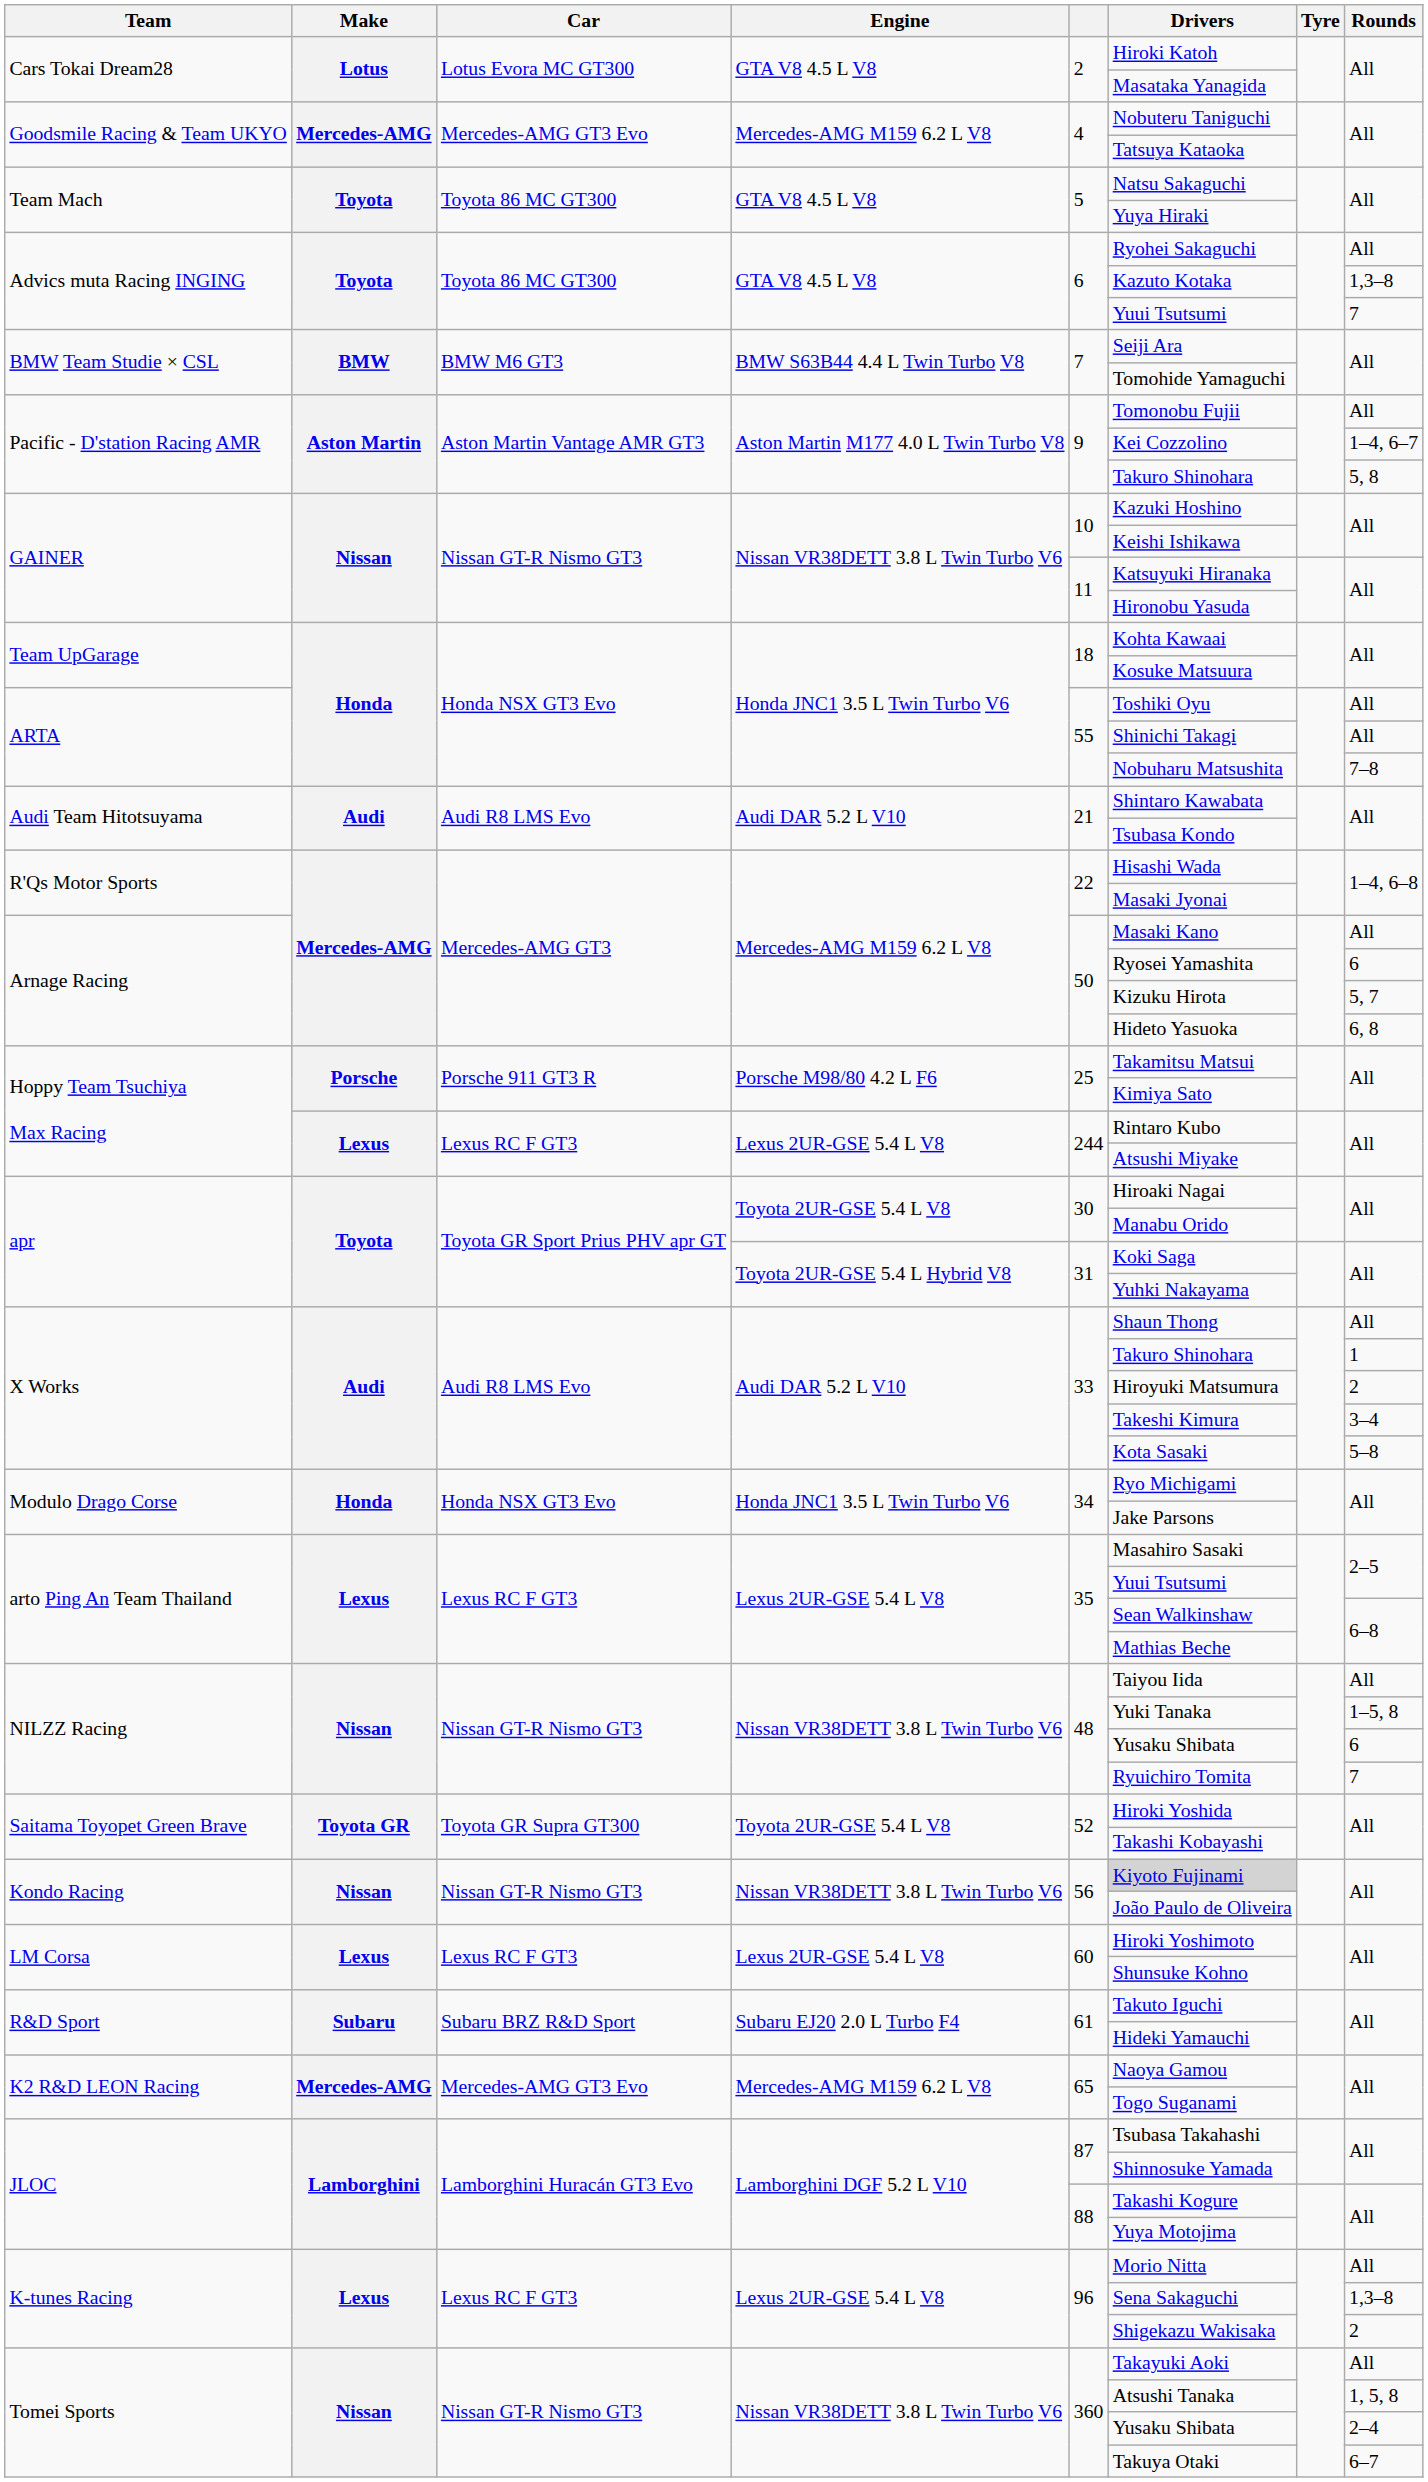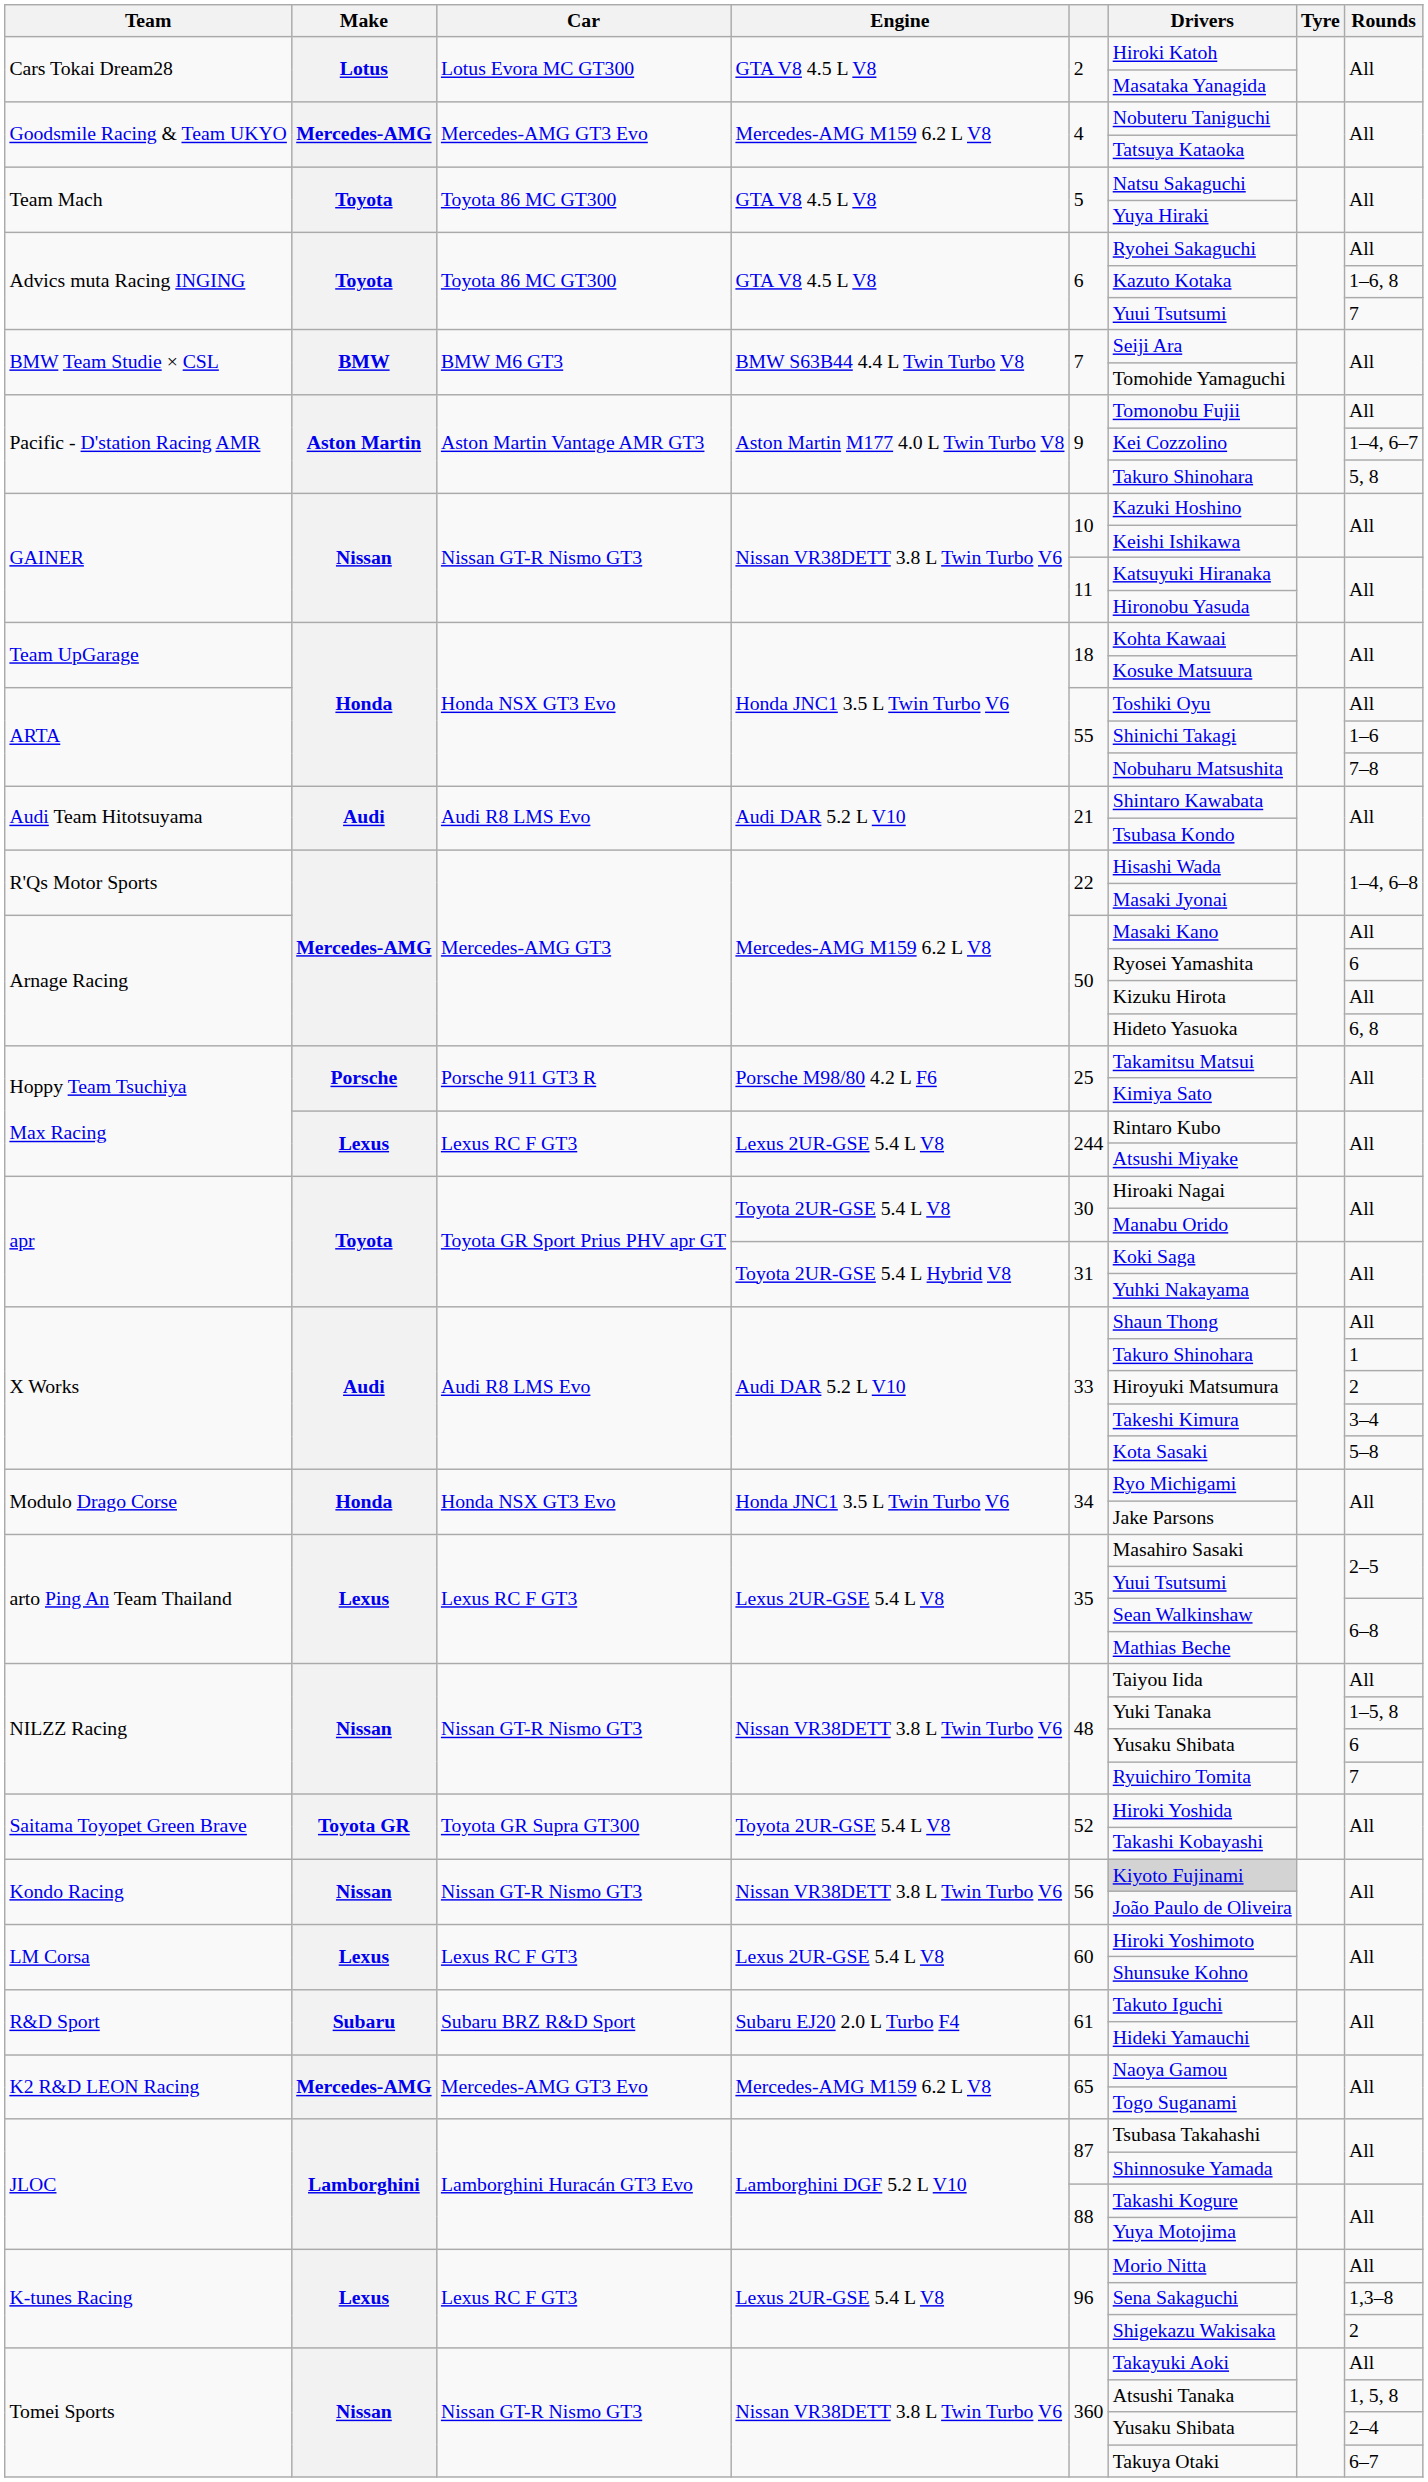(1371, 280) 1,3–8 -> (1374, 280) 1–6, 8
(1362, 736) All -> (1364, 736) 1–6
(1364, 996) 5, 7 -> (1362, 996) All
